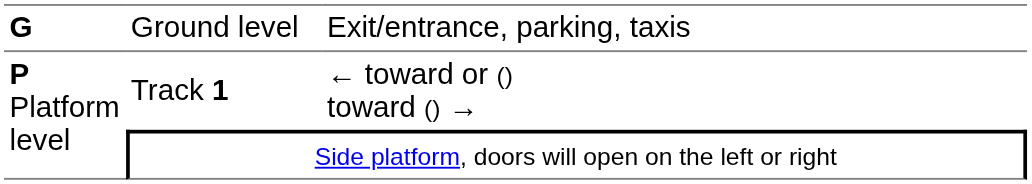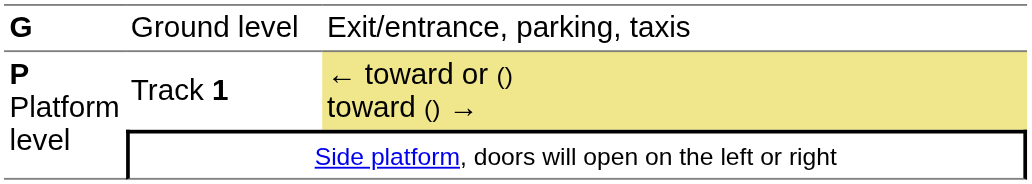(420, 90) no background -> (420, 90) khaki background
